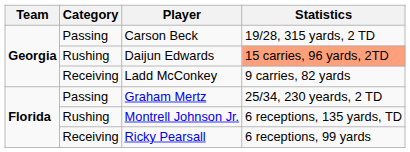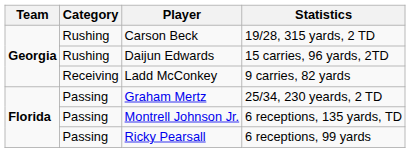(85, 35) Passing -> (86, 35) Rushing
(317, 56) lightsalmon background -> (317, 56) no background
(86, 116) Rushing -> (85, 116) Passing
(91, 137) Receiving -> (85, 137) Passing
